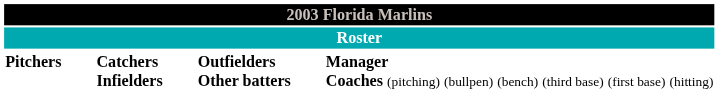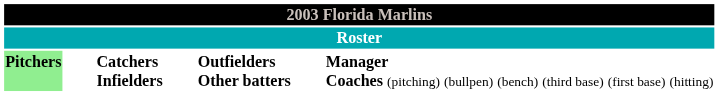(33, 61) no background -> (33, 61) lightgreen background
